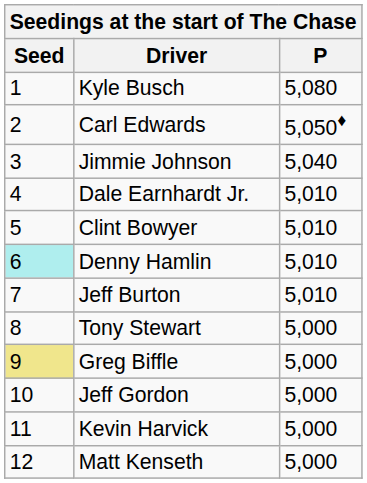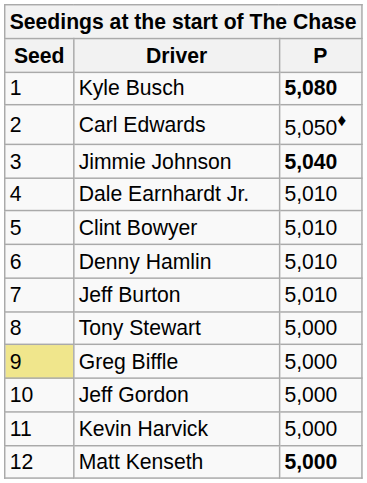(311, 89) normal -> (311, 89) bold
(311, 161) normal -> (311, 161) bold
(16, 262) paleturquoise background -> (16, 262) no background
(311, 462) normal -> (311, 462) bold
